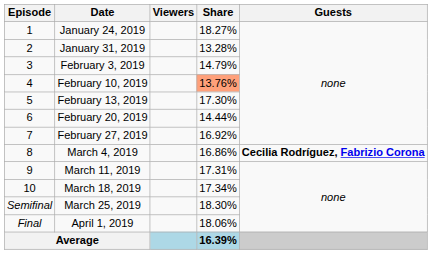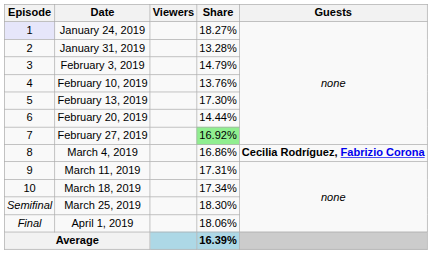(30, 30) no background -> (30, 30) lavender background
(218, 83) lightsalmon background -> (218, 83) no background
(218, 135) no background -> (218, 135) lightgreen background
